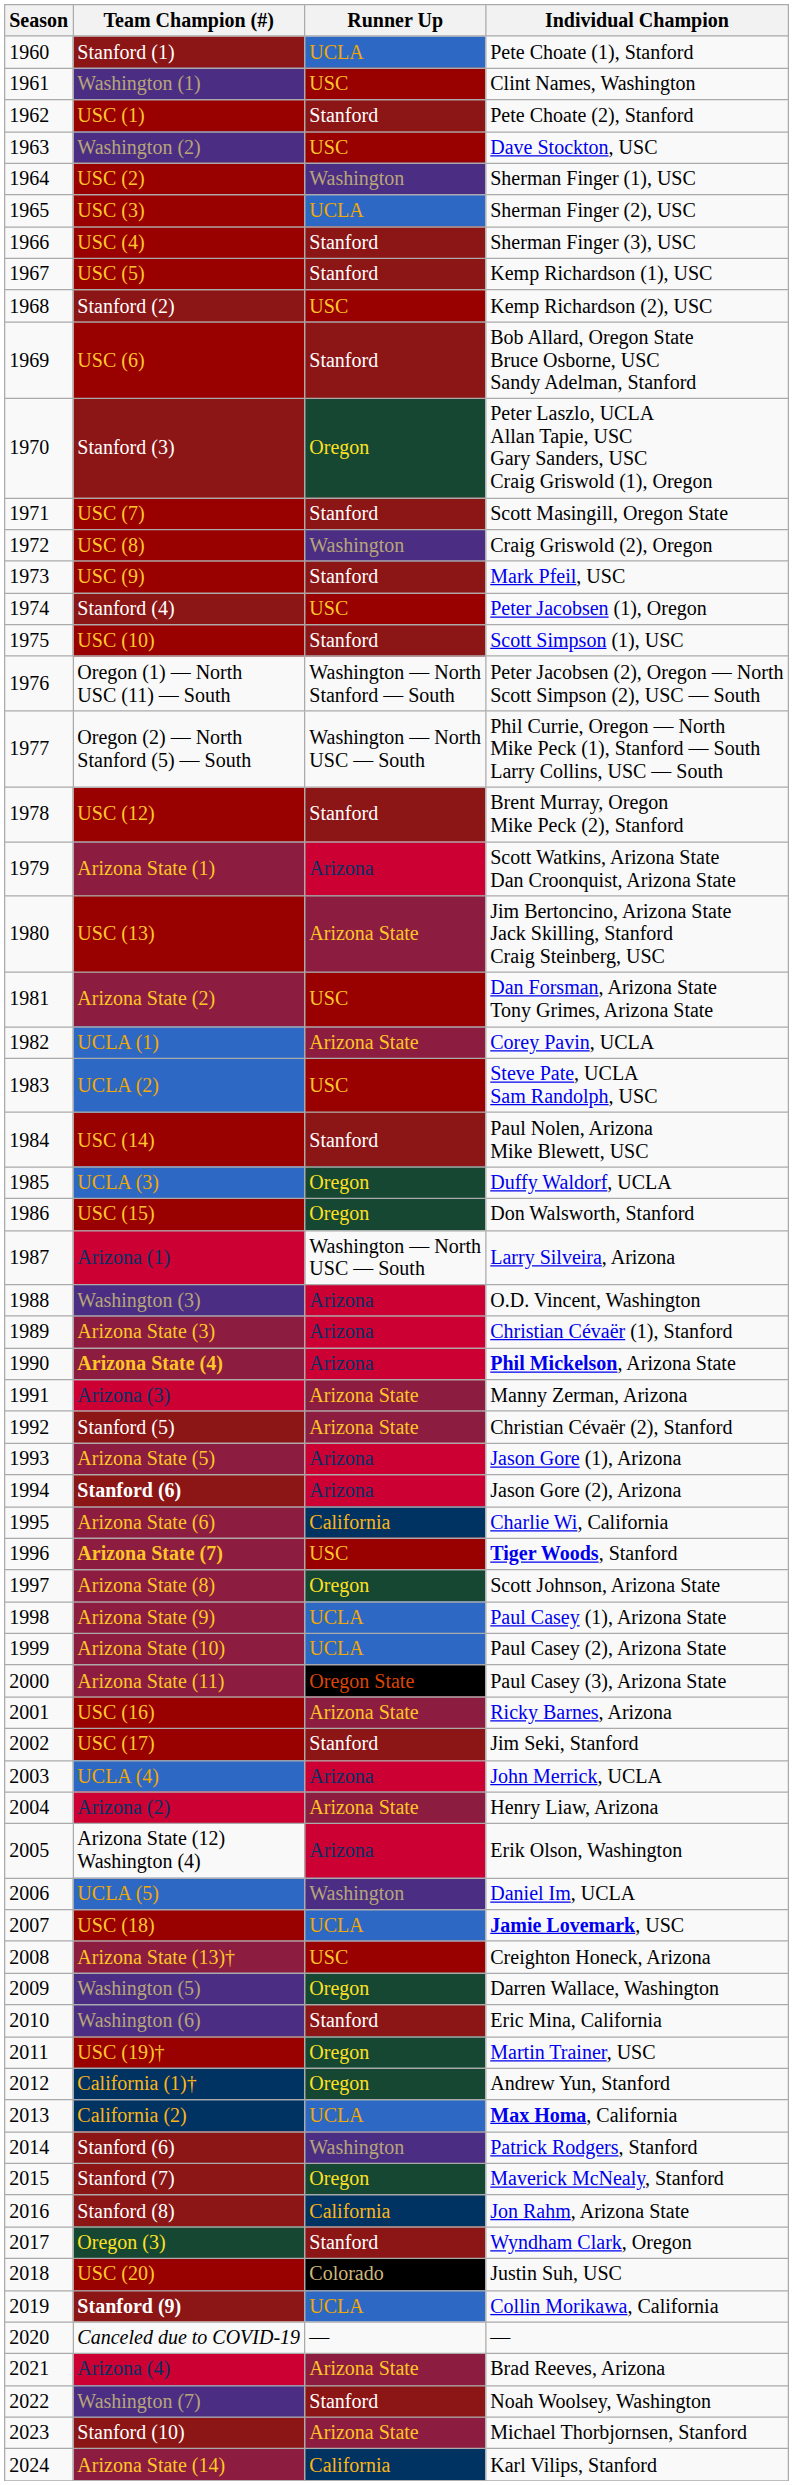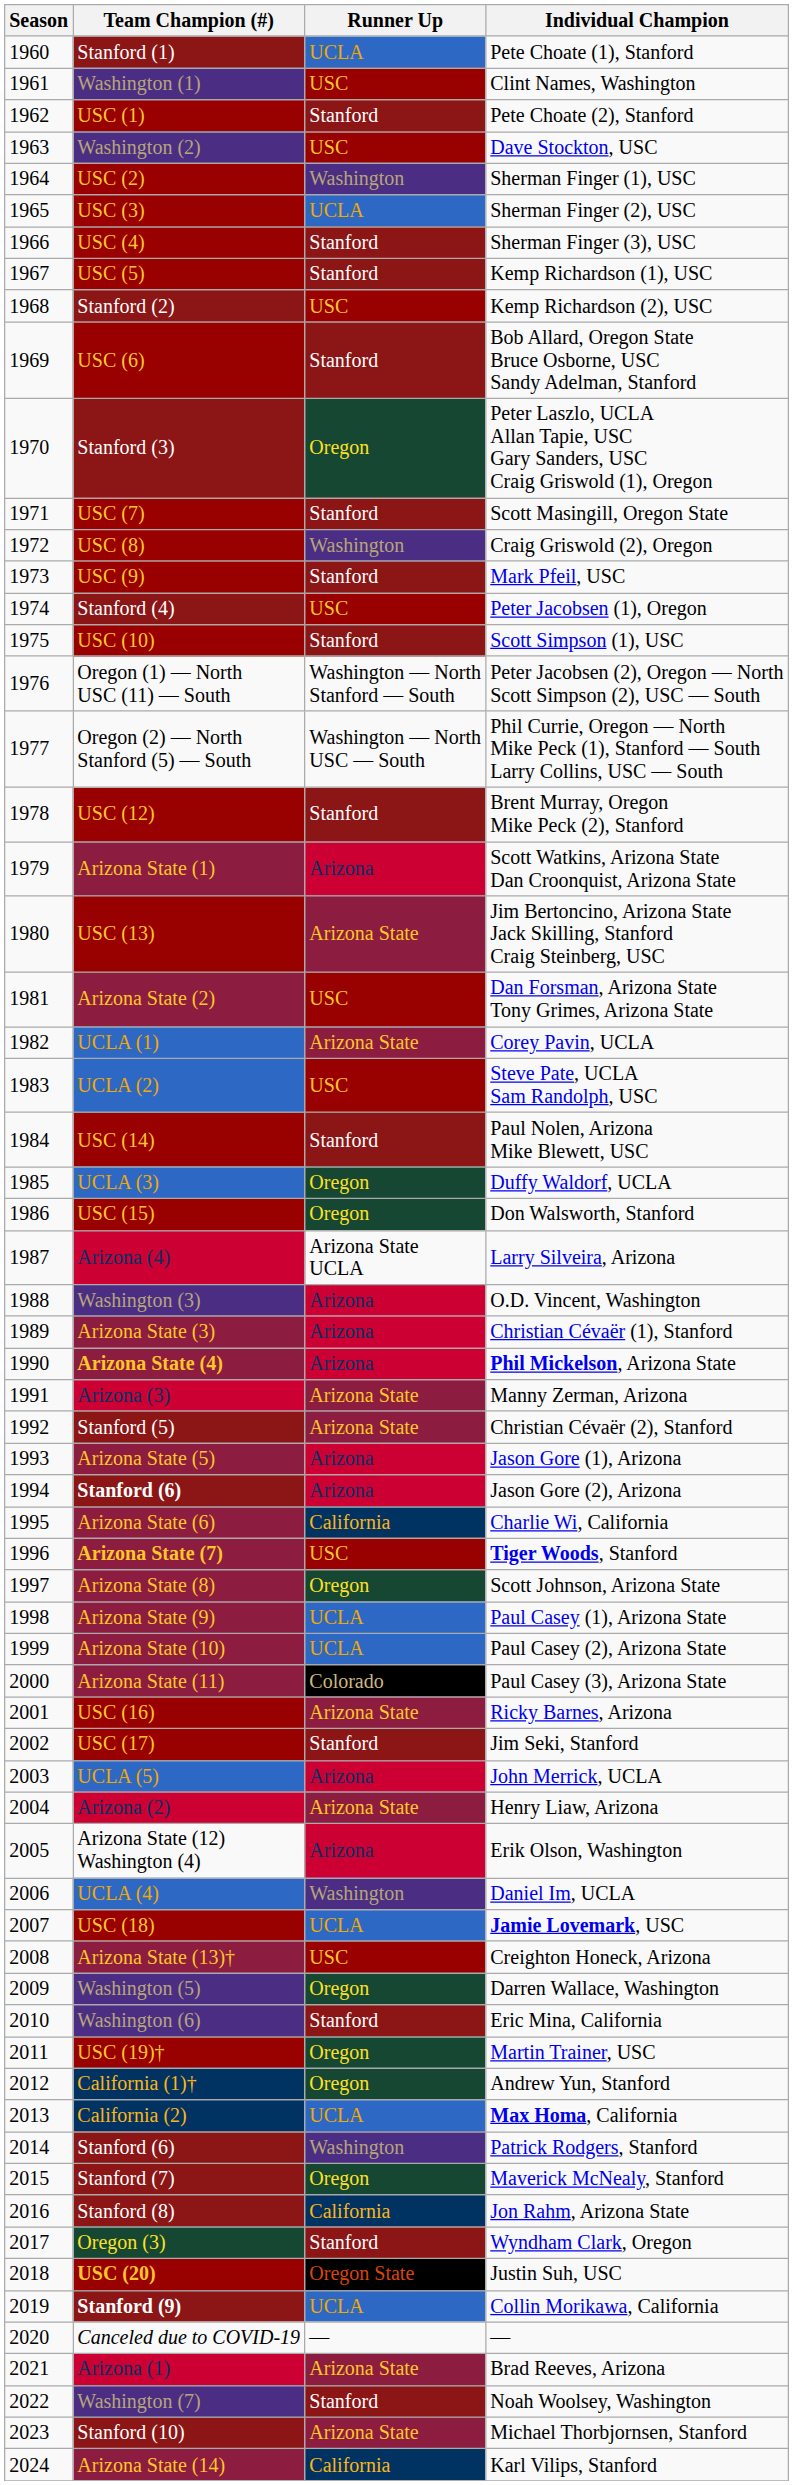(124, 1257) Arizona (1) -> (124, 1257) Arizona (4)
(395, 1257) Washington ― North USC ― South -> (364, 1257) Arizona State UCLA
(362, 1680) Oregon State -> (347, 1680) Colorado
(118, 1775) UCLA (4) -> (118, 1775) UCLA (5)
(118, 1893) UCLA (5) -> (118, 1893) UCLA (4)
(116, 2274) normal -> (117, 2274) bold
(347, 2274) Colorado -> (362, 2274) Oregon State
(124, 2369) Arizona (4) -> (124, 2369) Arizona (1)
